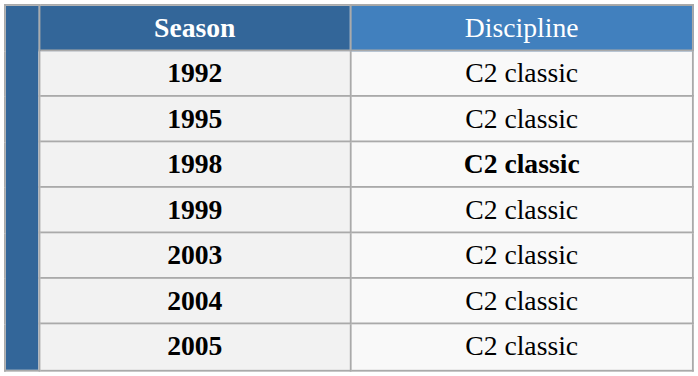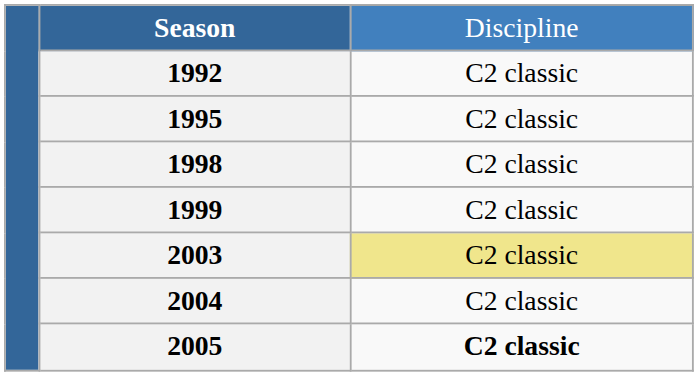(522, 164) bold -> (522, 164) normal
(522, 255) no background -> (522, 255) khaki background
(522, 346) normal -> (522, 346) bold
